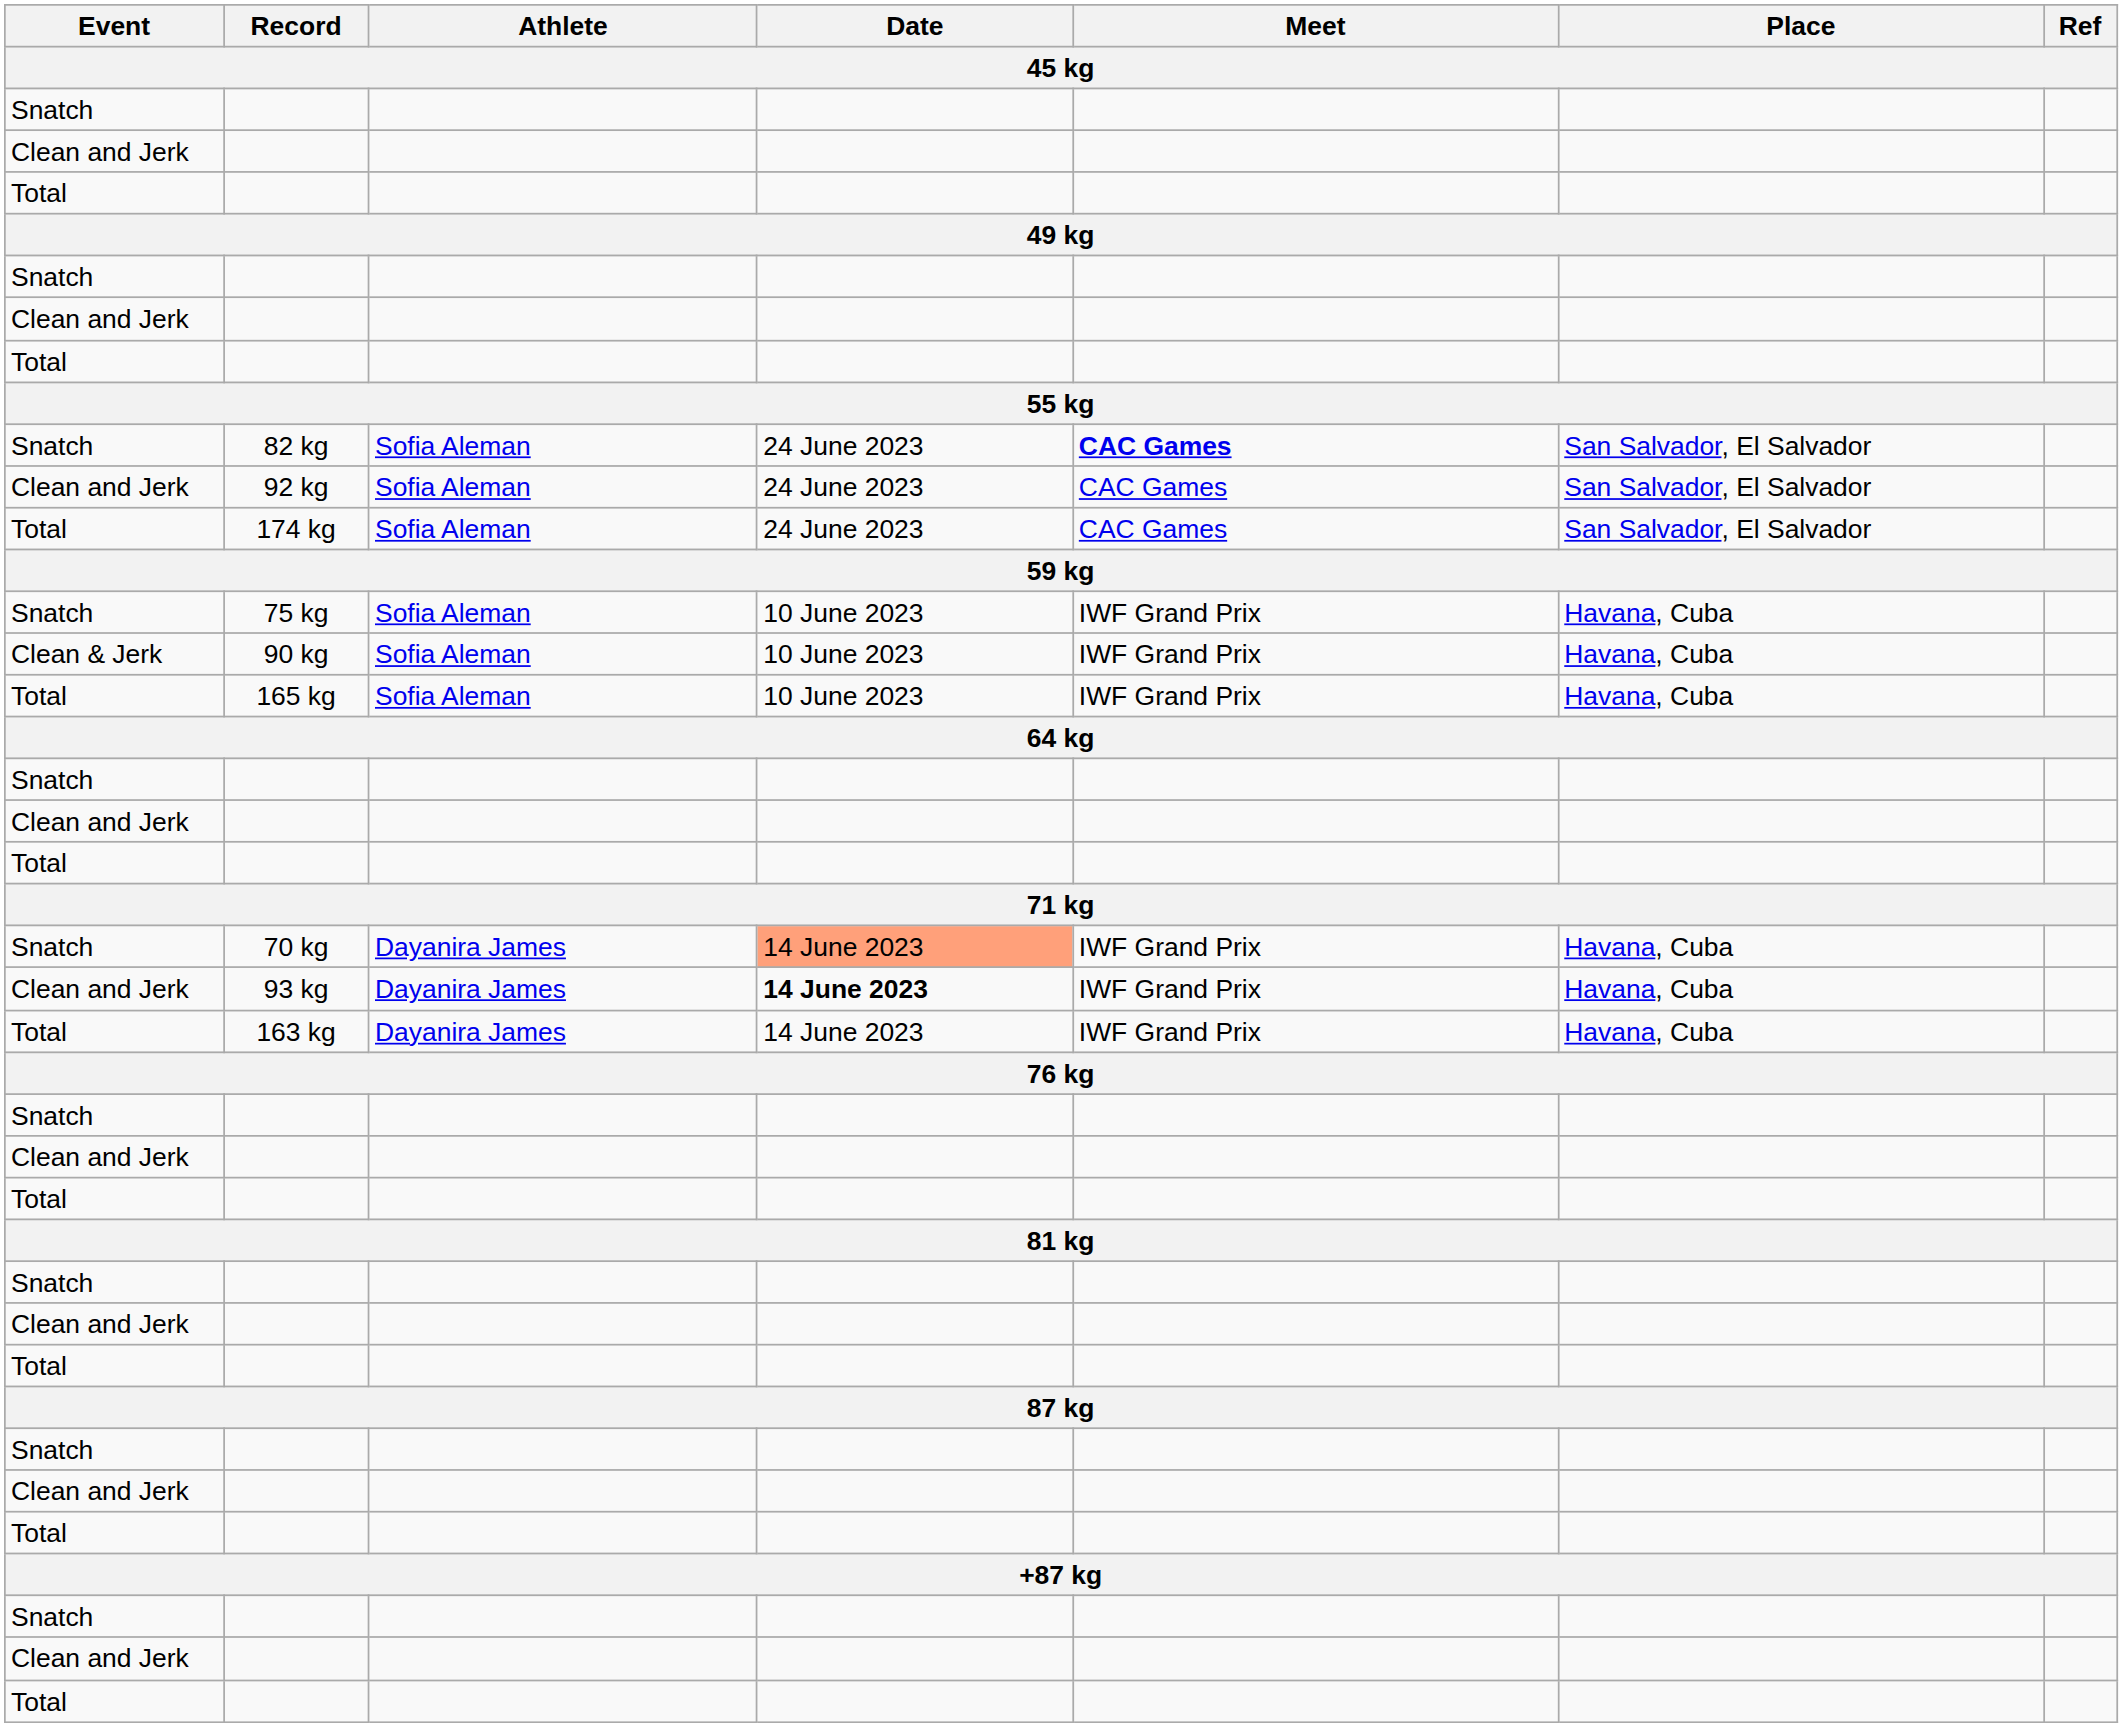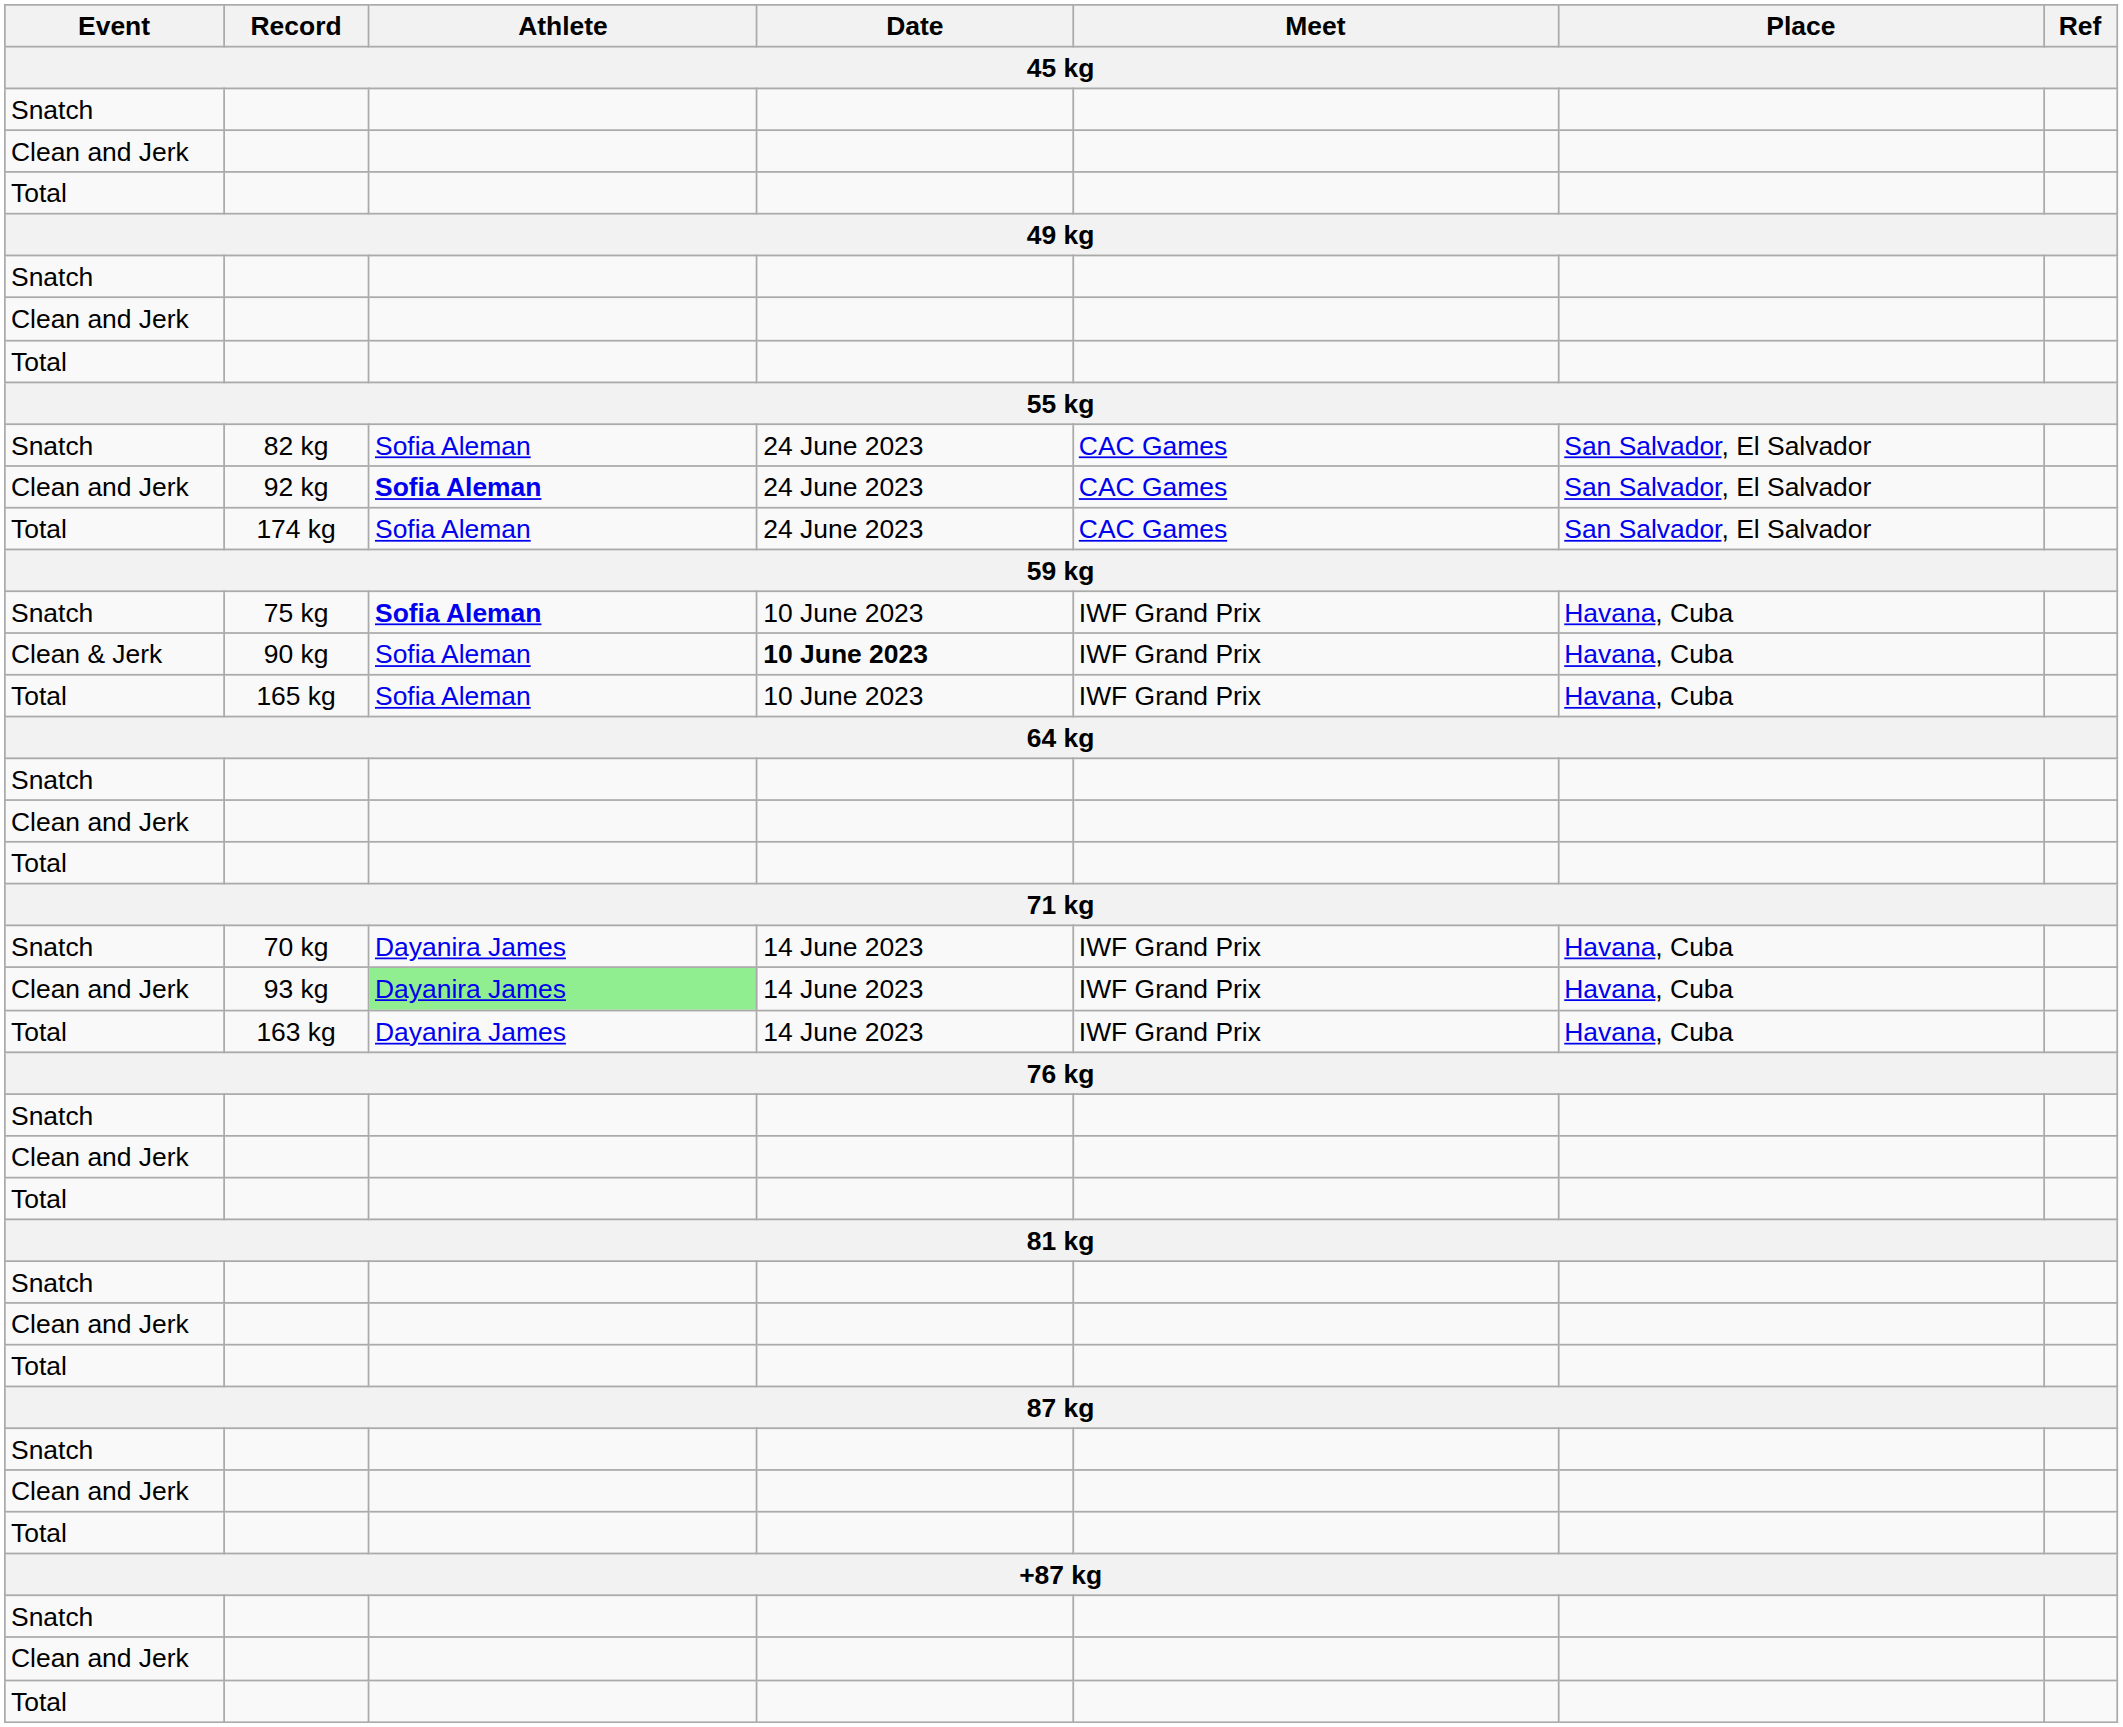(1155, 445) bold -> (1153, 445) normal
(453, 487) normal -> (458, 487) bold
(453, 612) normal -> (458, 612) bold
(843, 654) normal -> (846, 654) bold
(843, 947) lightsalmon background -> (843, 947) no background
(470, 989) no background -> (470, 989) lightgreen background
(846, 989) bold -> (843, 989) normal
